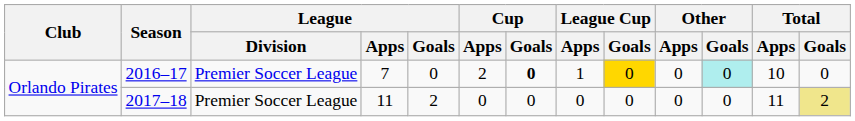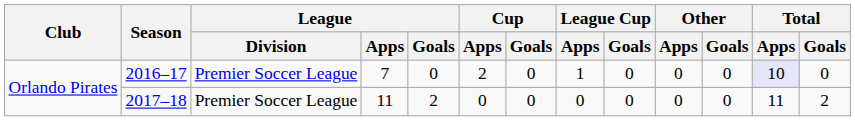(531, 73) bold -> (531, 73) normal
(629, 73) gold background -> (629, 73) no background
(727, 73) paleturquoise background -> (727, 73) no background
(776, 73) no background -> (776, 73) lavender background
(825, 101) khaki background -> (825, 101) no background
